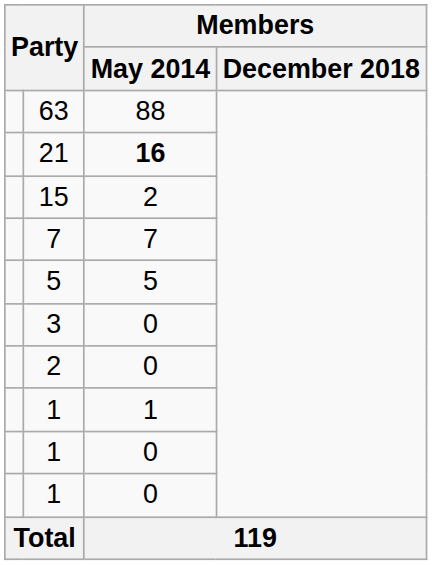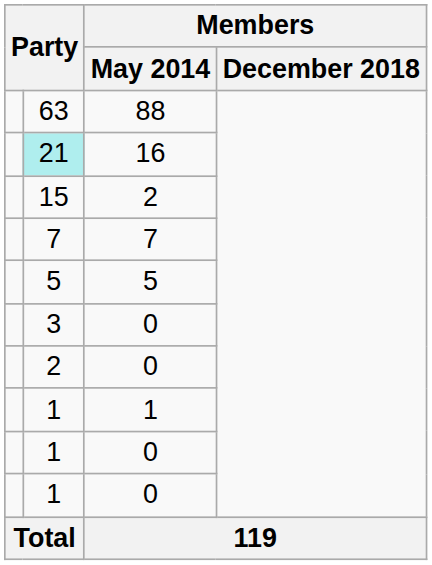(54, 153) no background -> (54, 153) paleturquoise background
(150, 153) bold -> (150, 153) normal
